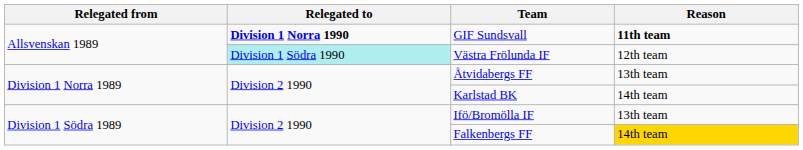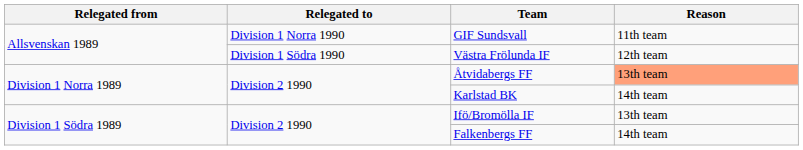(290, 34) bold -> (287, 34) normal
(644, 34) bold -> (642, 34) normal
(287, 54) paleturquoise background -> (287, 54) no background
(642, 74) no background -> (642, 74) lightsalmon background
(642, 134) gold background -> (642, 134) no background
